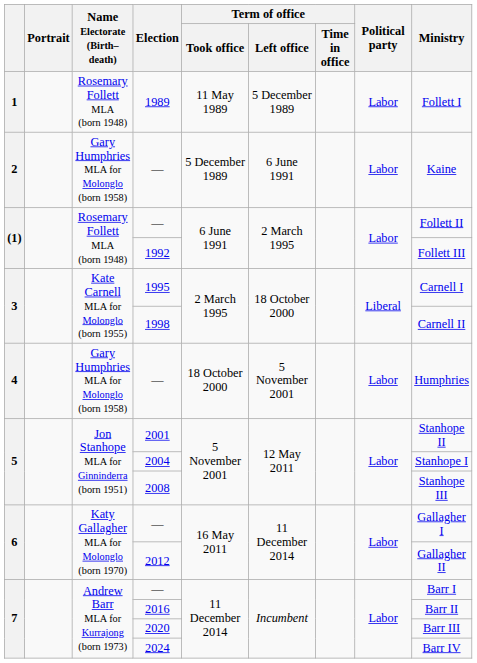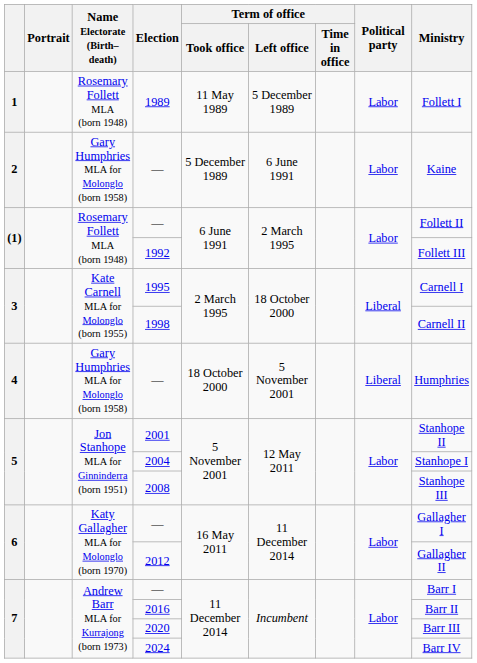(383, 380) Labor -> (383, 380) Liberal
